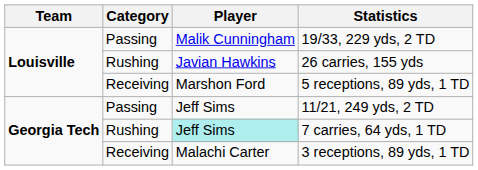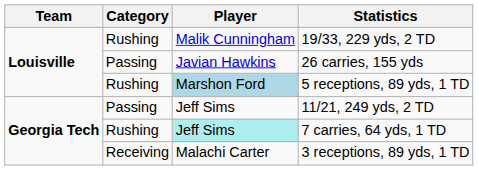(131, 39) Passing -> (132, 39) Rushing
(132, 61) Rushing -> (131, 61) Passing
(137, 84) Receiving -> (132, 84) Rushing
(221, 84) no background -> (221, 84) lightblue background
